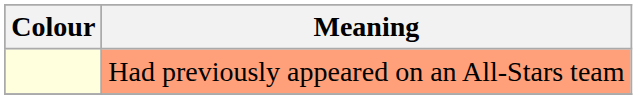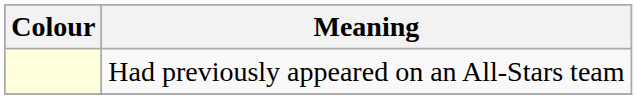(366, 71) lightsalmon background -> (366, 71) no background
